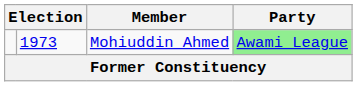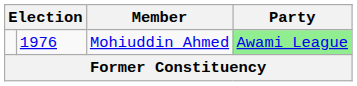(38, 42) 1973 -> (38, 42) 1976
